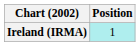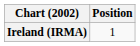(112, 32) paleturquoise background -> (112, 32) no background
